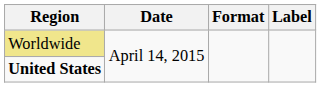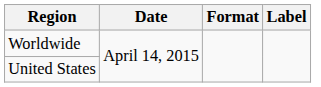(44, 43) khaki background -> (44, 43) no background
(55, 69) bold -> (52, 69) normal
